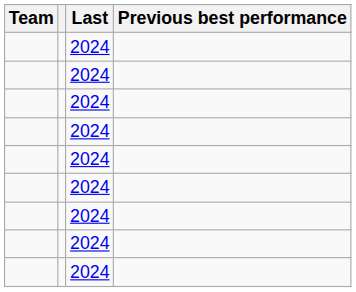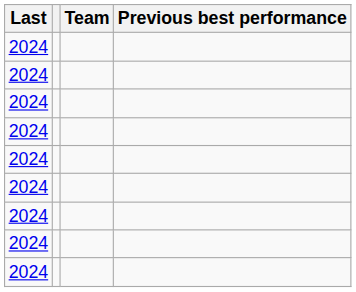columns swapped: (31, 18) <-> (90, 18)
